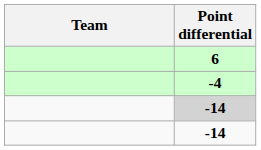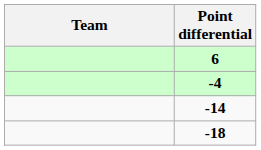(215, 108) lightgrey background -> (215, 108) no background
(215, 132) -14 -> (215, 132) -18
